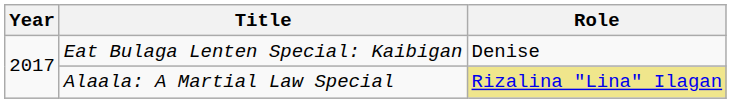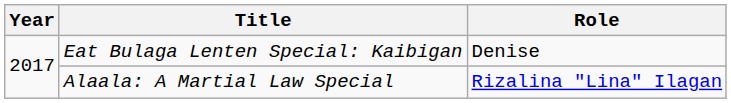(597, 82) khaki background -> (597, 82) no background
